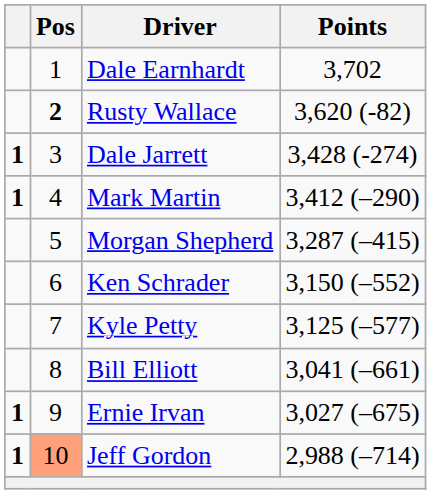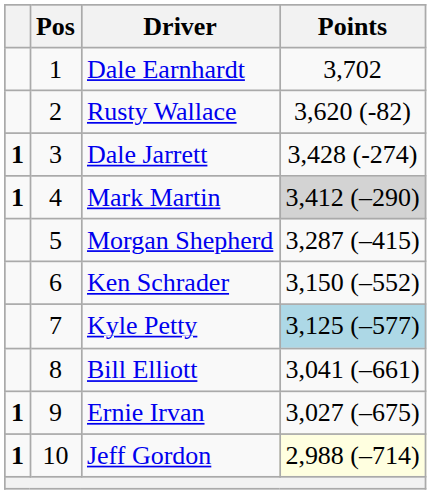(55, 111) bold -> (55, 111) normal
(352, 197) no background -> (352, 197) lightgrey background
(352, 326) no background -> (352, 326) lightblue background
(55, 454) lightsalmon background -> (55, 454) no background
(352, 454) no background -> (352, 454) lightyellow background
